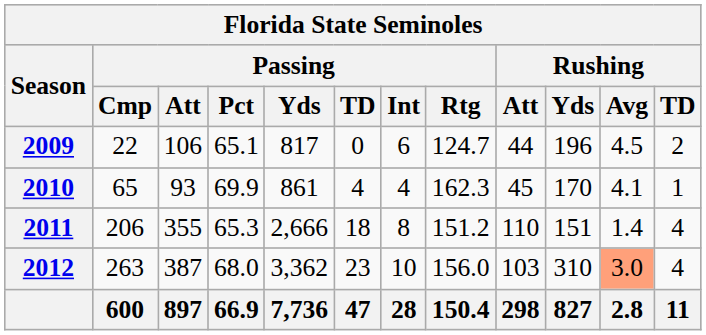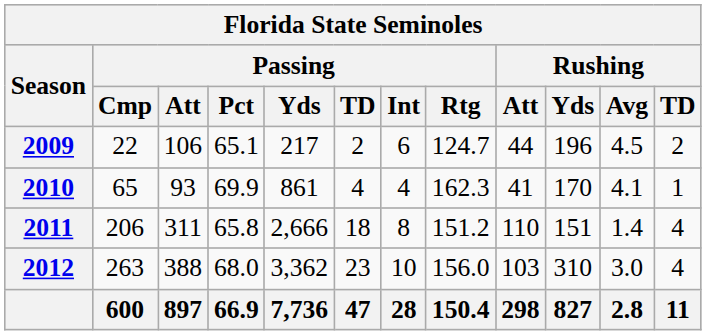(299, 146) 817 -> (299, 146) 217
(358, 146) 0 -> (358, 146) 2
(520, 187) 45 -> (520, 187) 41
(183, 227) 355 -> (183, 227) 311
(236, 227) 65.3 -> (236, 227) 65.8
(183, 268) 387 -> (183, 268) 388
(627, 268) lightsalmon background -> (627, 268) no background
